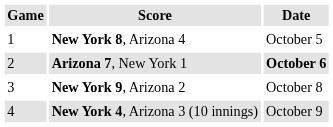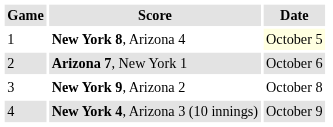(294, 39) no background -> (294, 39) lightyellow background
(296, 63) bold -> (294, 63) normal
